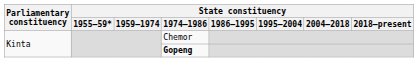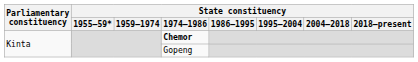(178, 37) normal -> (178, 37) bold
(178, 50) bold -> (178, 50) normal
